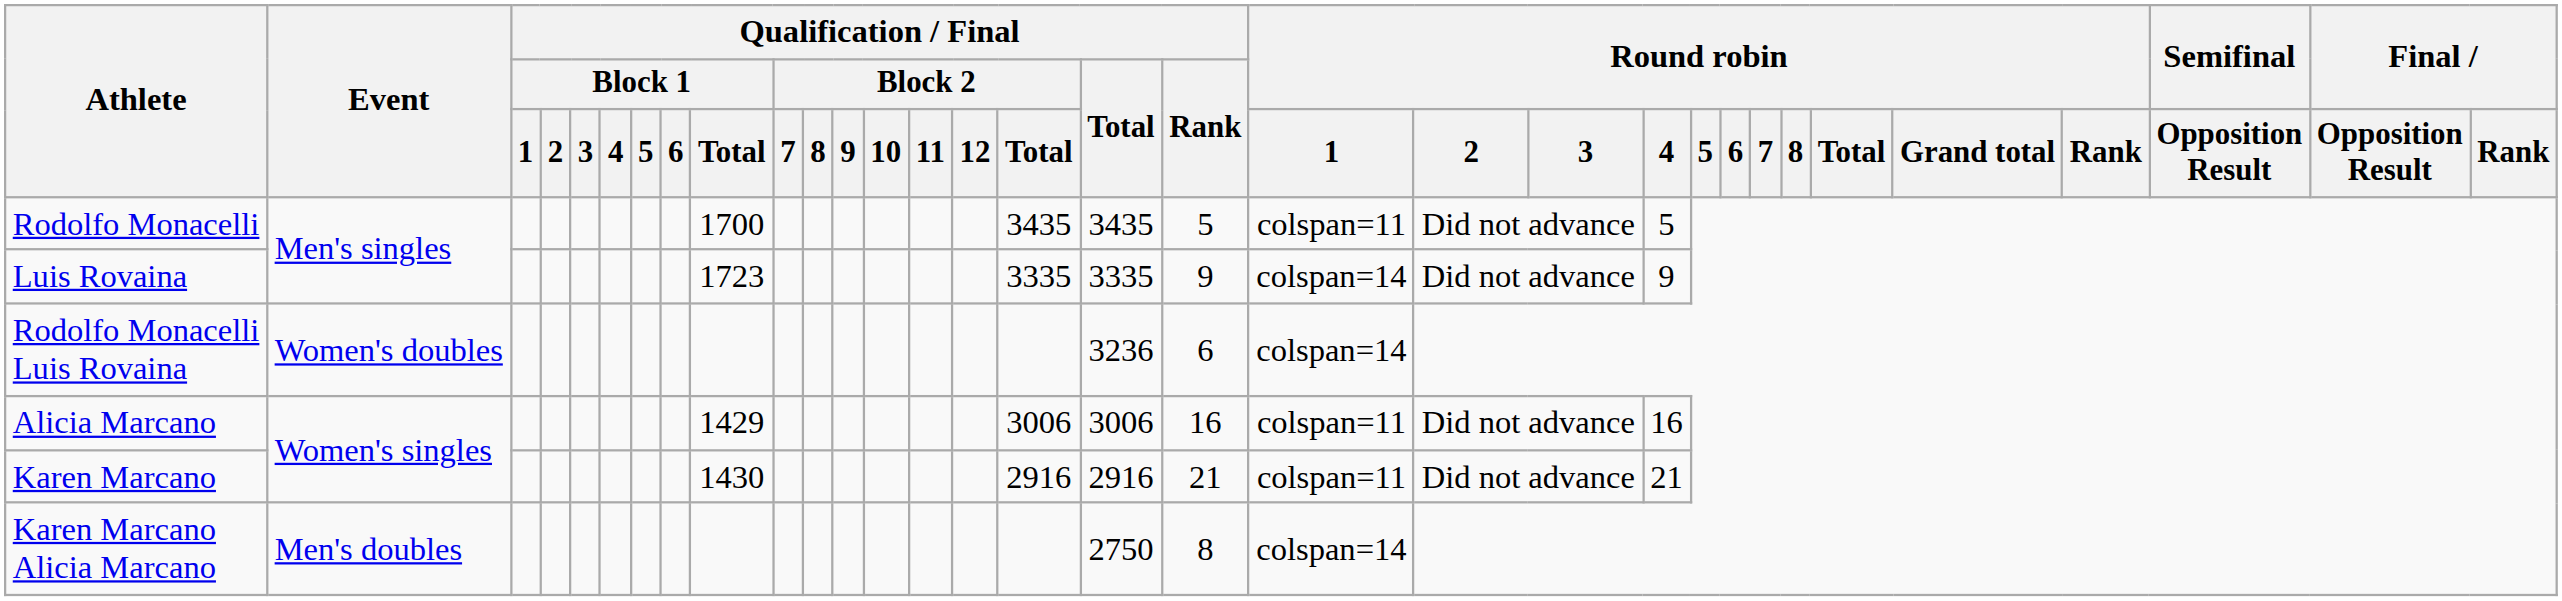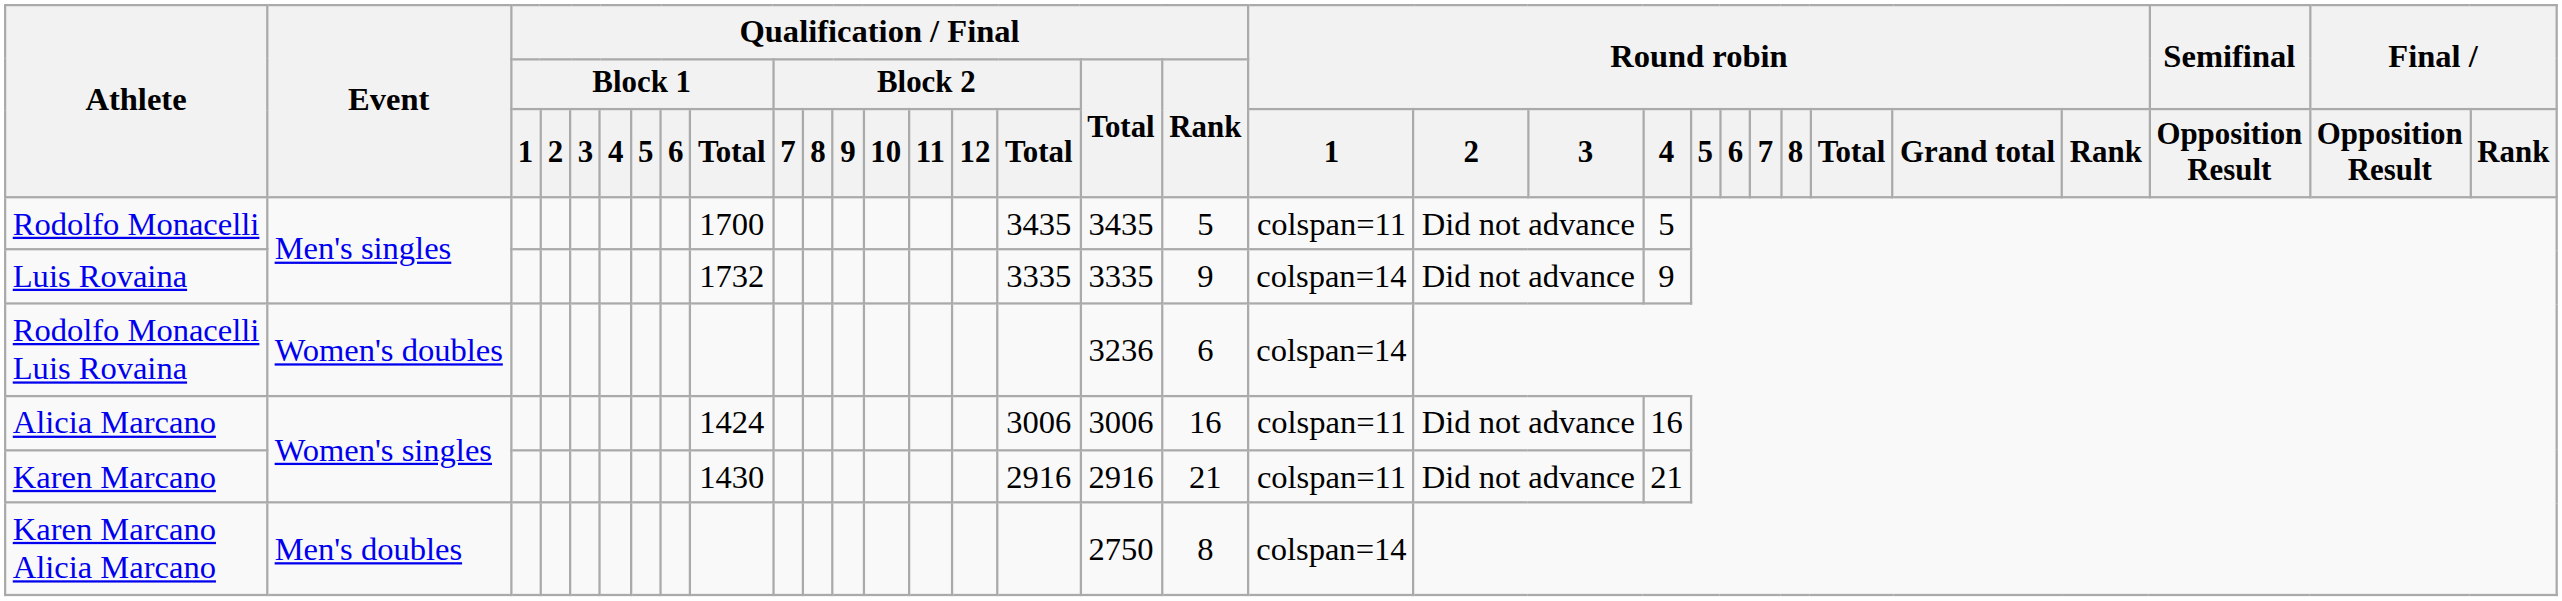(732, 276) 1723 -> (732, 276) 1732
(732, 422) 1429 -> (732, 422) 1424
